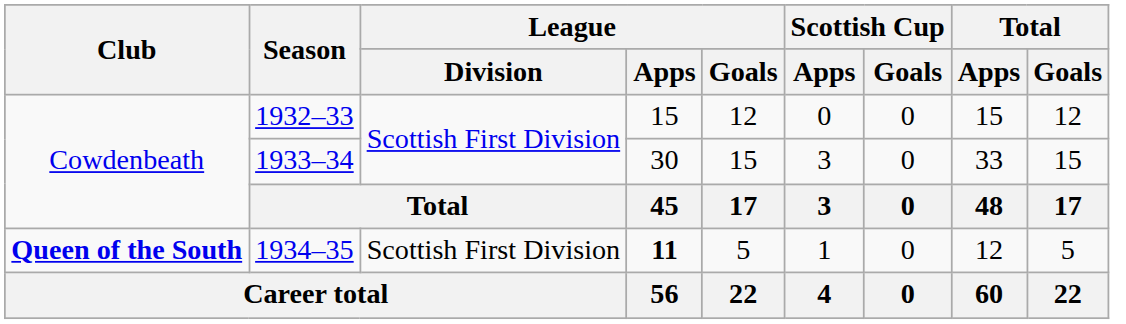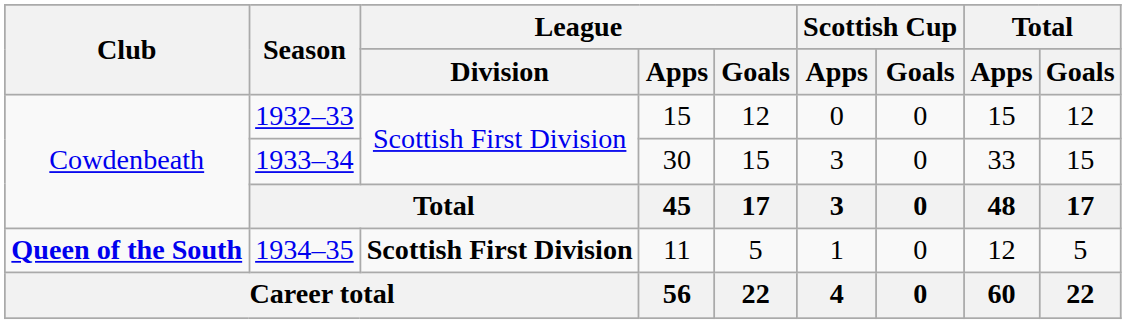(493, 250) normal -> (500, 250) bold
(664, 250) bold -> (677, 250) normal
